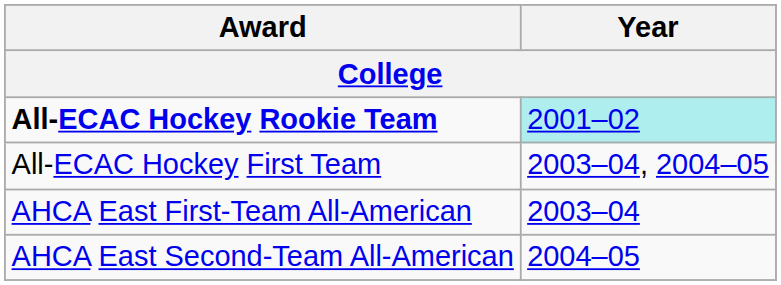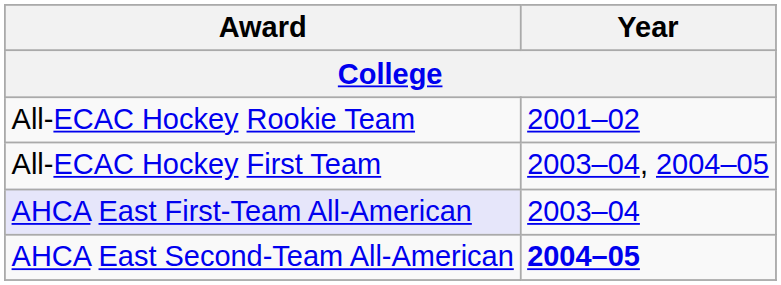(225, 119) bold -> (213, 119) normal
(584, 119) paleturquoise background -> (584, 119) no background
(242, 211) no background -> (242, 211) lavender background
(584, 257) normal -> (584, 257) bold
